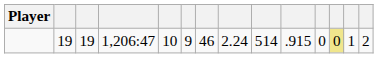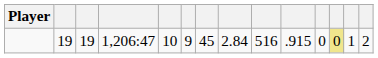(207, 40) 46 -> (207, 40) 45
(235, 40) 2.24 -> (235, 40) 2.84
(266, 40) 514 -> (266, 40) 516
